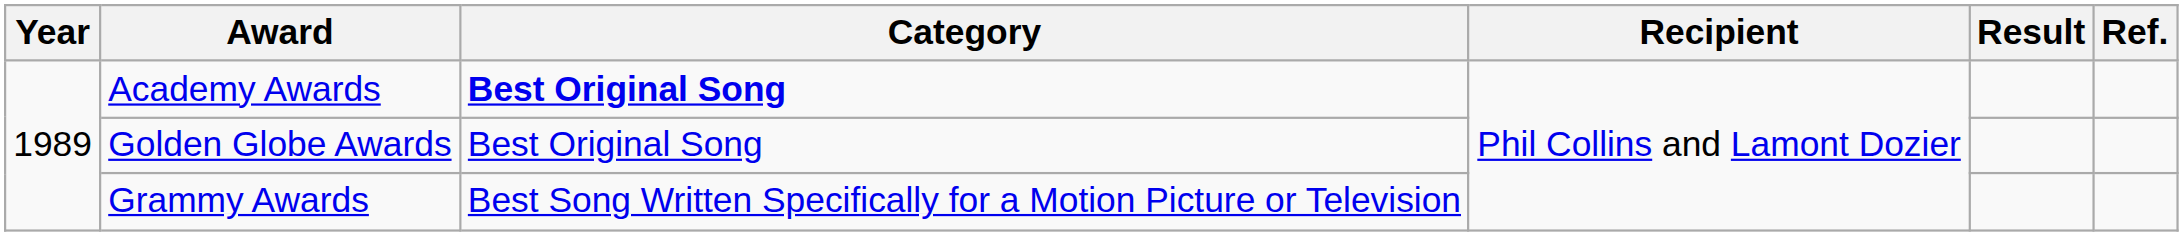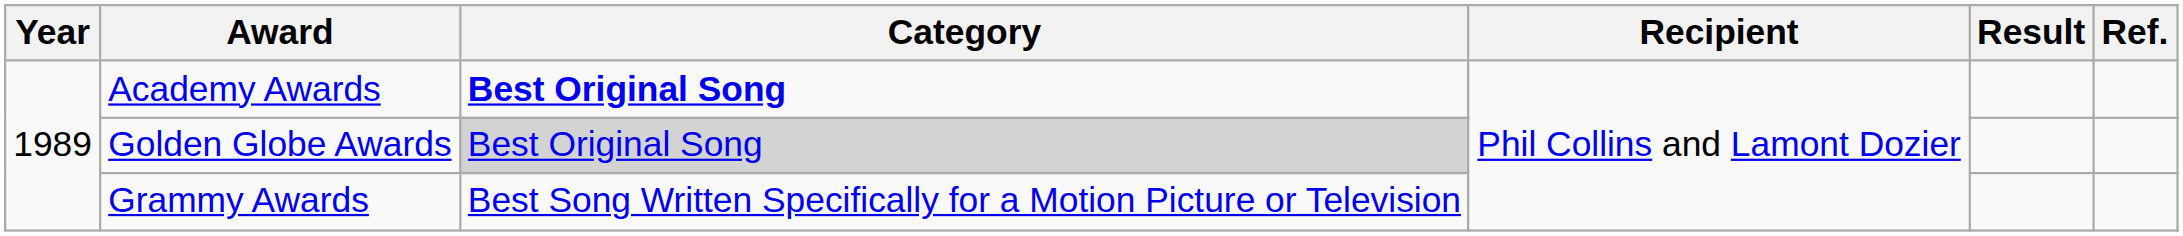(615, 144) no background -> (615, 144) lightgrey background
